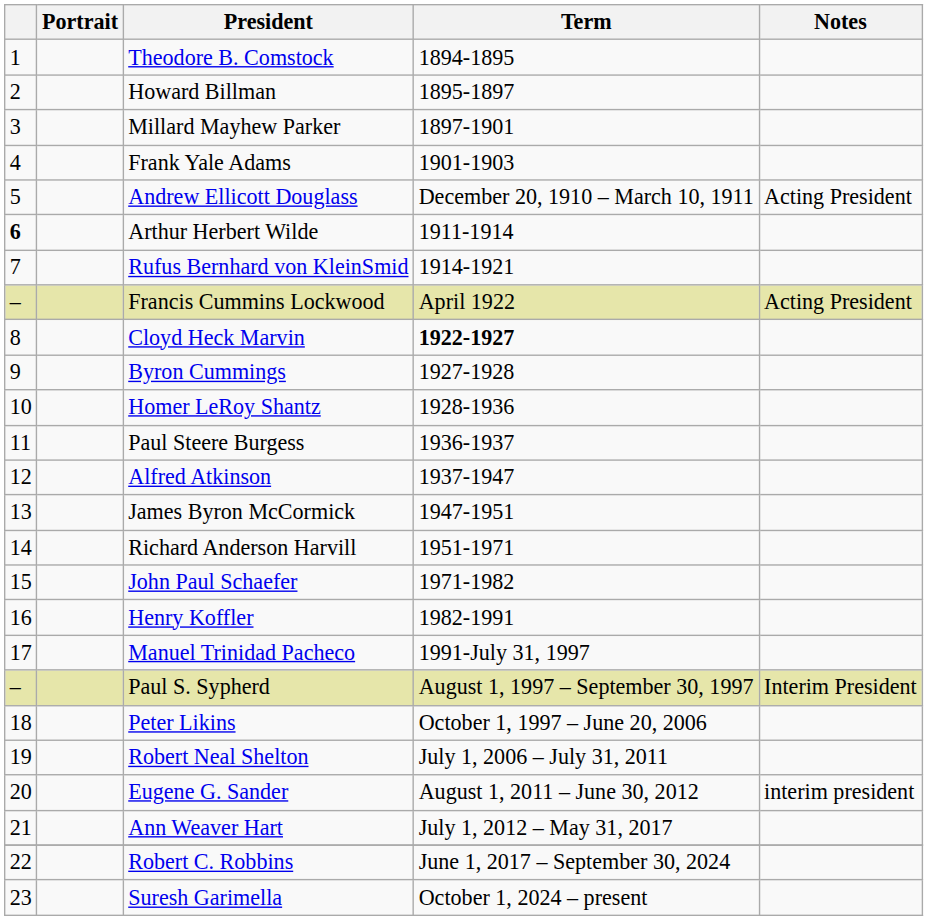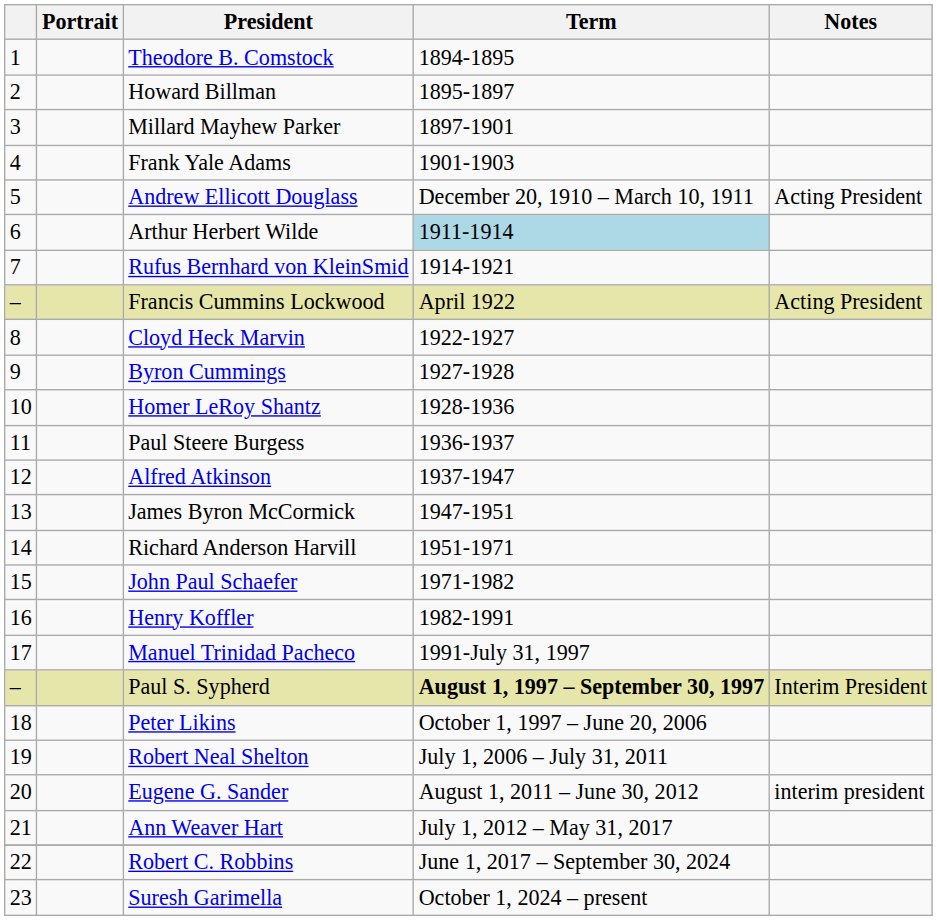(15, 232) bold -> (15, 232) normal
(466, 232) no background -> (466, 232) lightblue background
(467, 337) bold -> (467, 337) normal
(586, 687) normal -> (591, 687) bold
